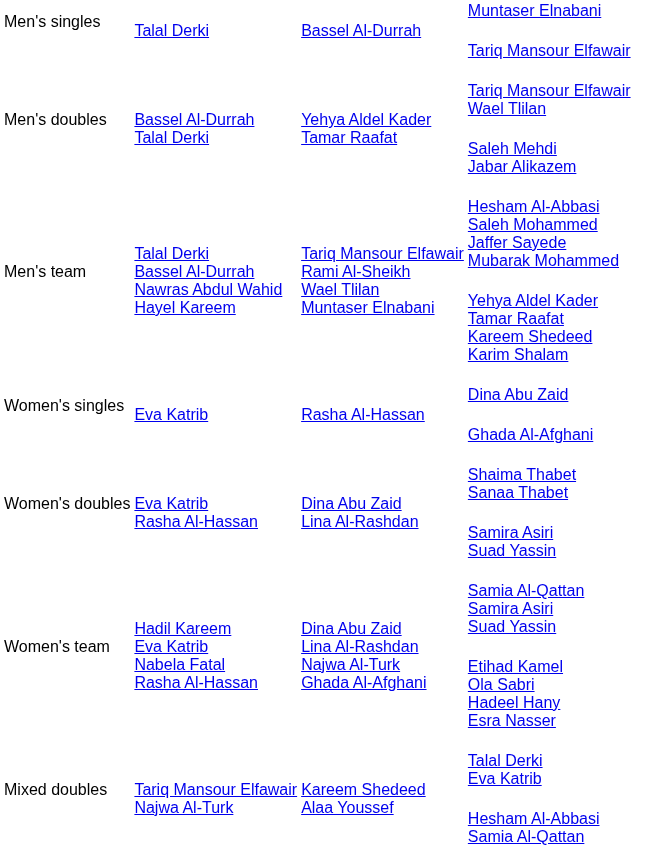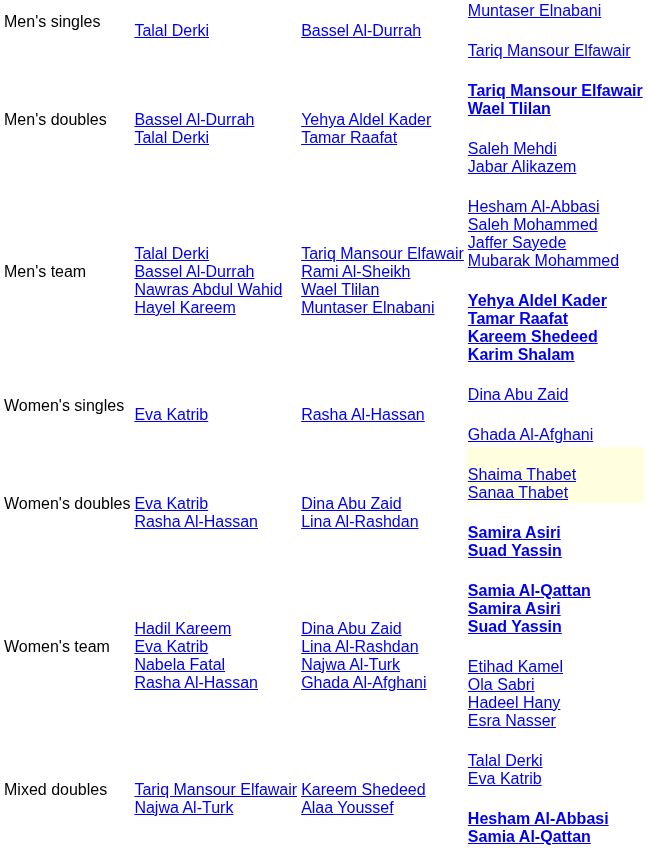(549, 100) normal -> (555, 100) bold
(533, 328) normal -> (537, 328) bold
(522, 484) no background -> (522, 484) lightyellow background
(512, 542) normal -> (515, 542) bold
(526, 608) normal -> (529, 608) bold
(534, 828) normal -> (538, 828) bold
